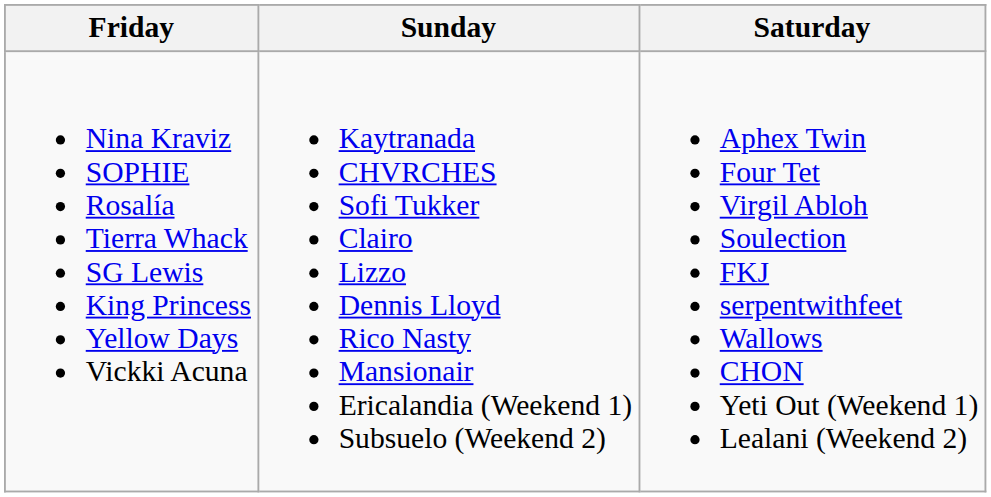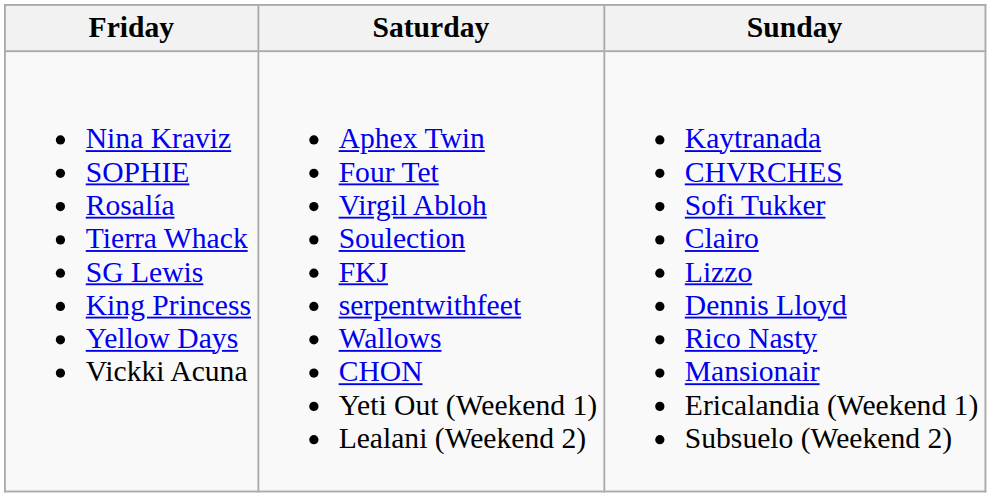columns swapped: (812, 27) <-> (448, 27)
